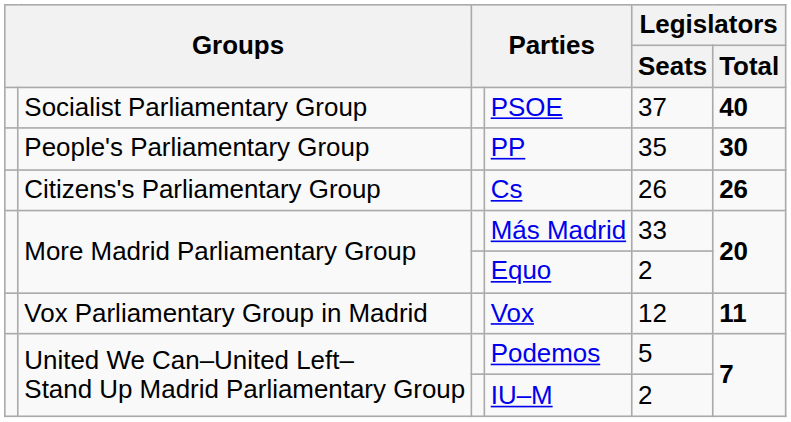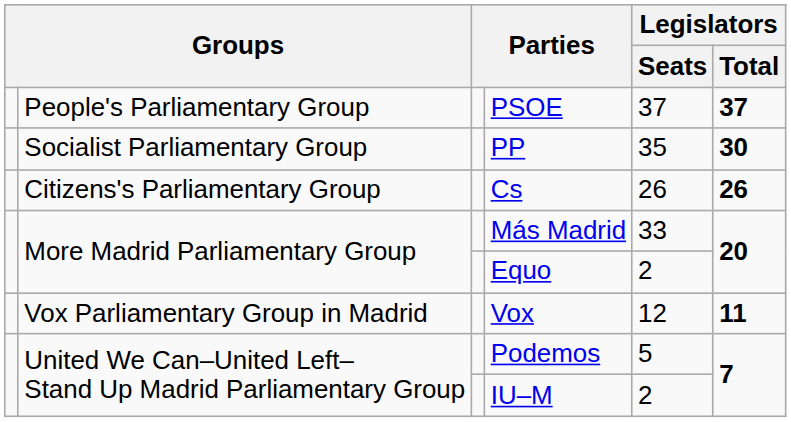(196, 107) Socialist Parliamentary Group -> (197, 107) People's Parliamentary Group
(734, 107) 40 -> (734, 107) 37
(197, 148) People's Parliamentary Group -> (196, 148) Socialist Parliamentary Group
